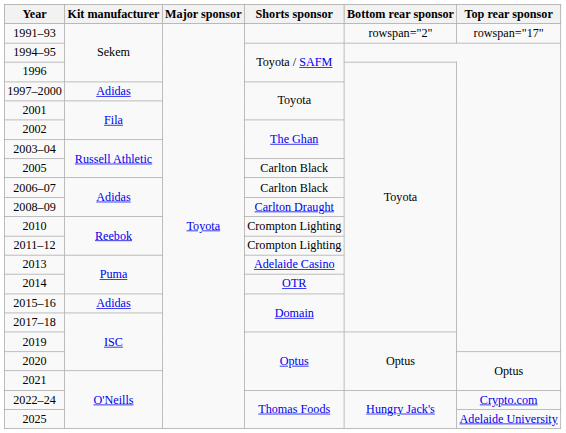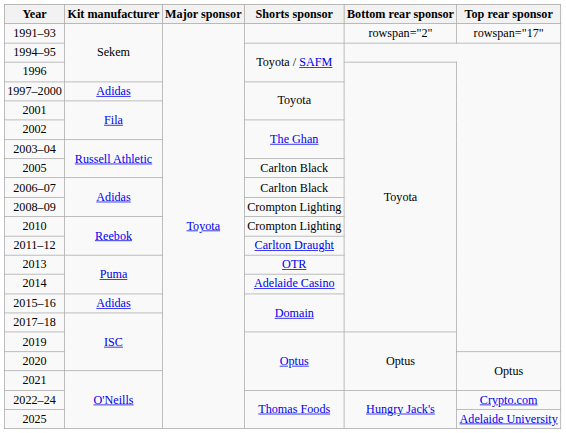(294, 206) Carlton Draught -> (294, 206) Crompton Lighting
(294, 245) Crompton Lighting -> (294, 245) Carlton Draught
(294, 264) Adelaide Casino -> (294, 264) OTR
(294, 284) OTR -> (294, 284) Adelaide Casino
